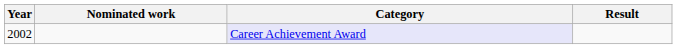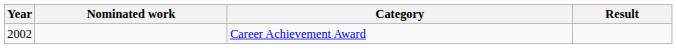(298, 33) lavender background -> (298, 33) no background
